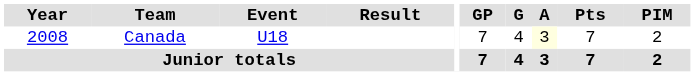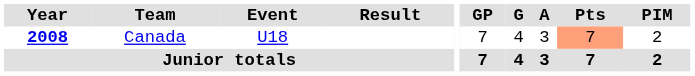(48, 38) normal -> (48, 38) bold
(544, 38) lightyellow background -> (544, 38) no background
(590, 38) no background -> (590, 38) lightsalmon background
